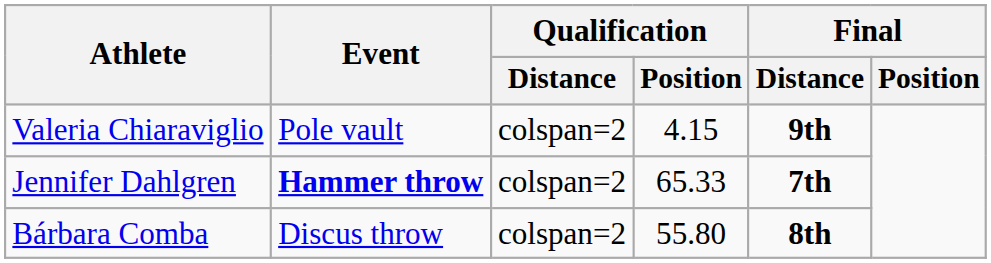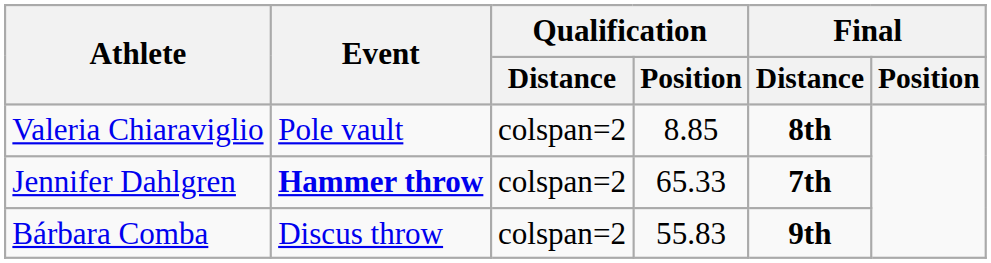(691, 130) 4.15 -> (691, 130) 8.85
(810, 130) 9th -> (810, 130) 8th
(691, 232) 55.80 -> (691, 232) 55.83
(810, 232) 8th -> (810, 232) 9th
